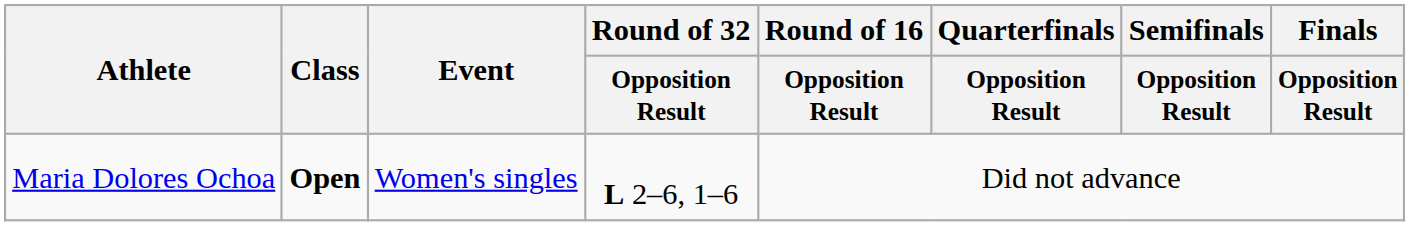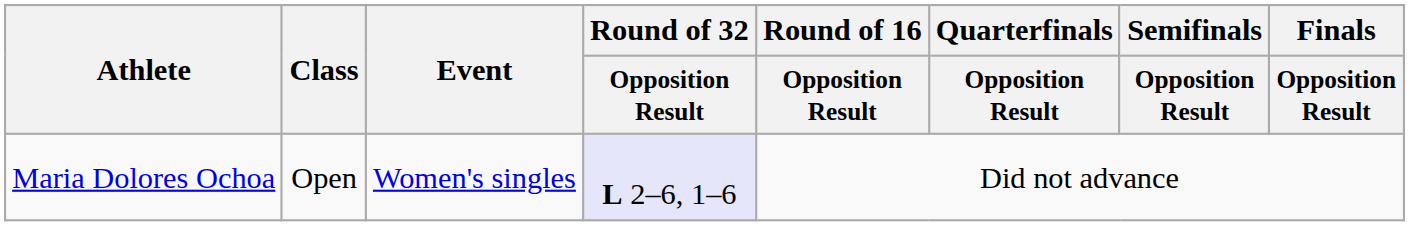(325, 177) bold -> (324, 177) normal
(671, 195) no background -> (669, 195) lavender background
